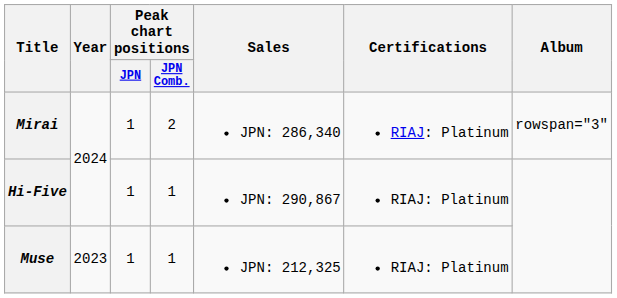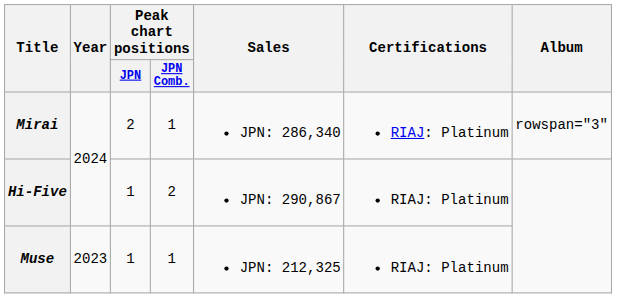(130, 125) 1 -> (130, 125) 2
(172, 125) 2 -> (172, 125) 1
(172, 192) 1 -> (172, 192) 2
